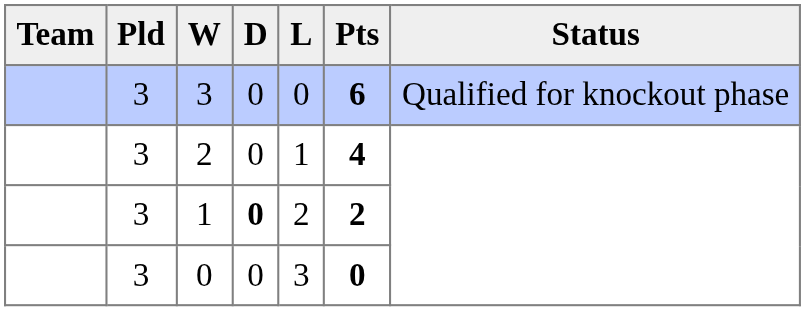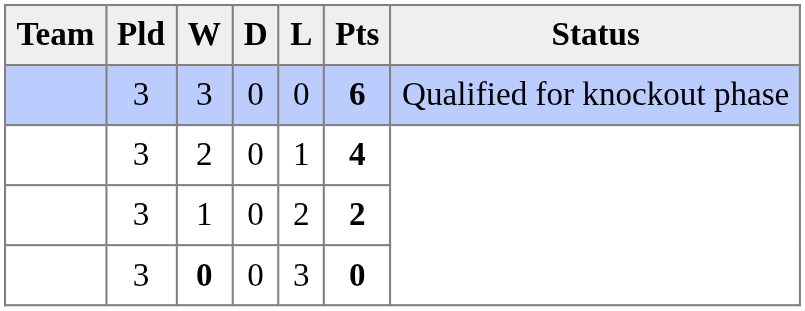(256, 214) bold -> (256, 214) normal
(204, 274) normal -> (204, 274) bold
